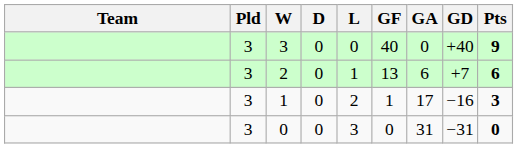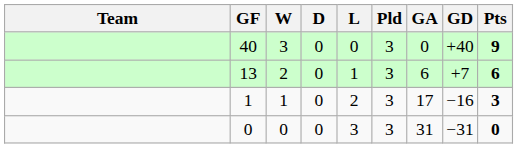columns swapped: (248, 18) <-> (389, 18)
